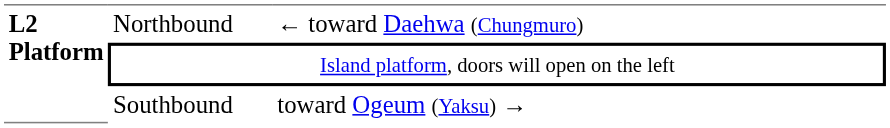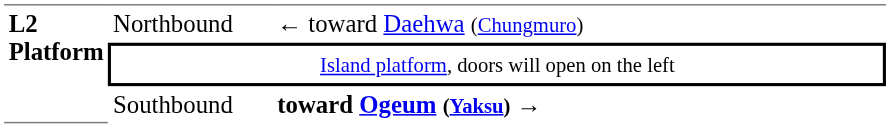(402, 104) normal -> (409, 104) bold
